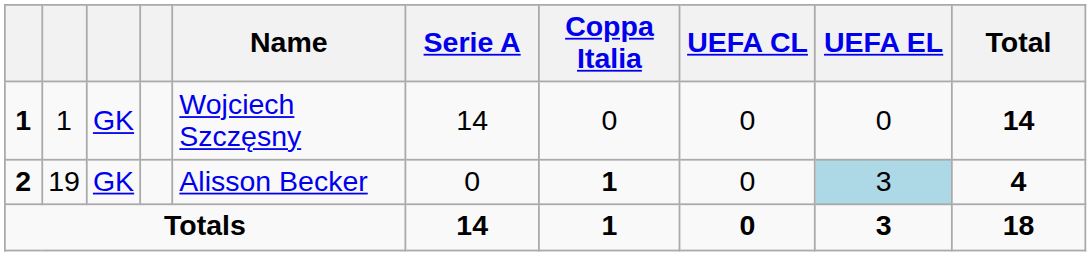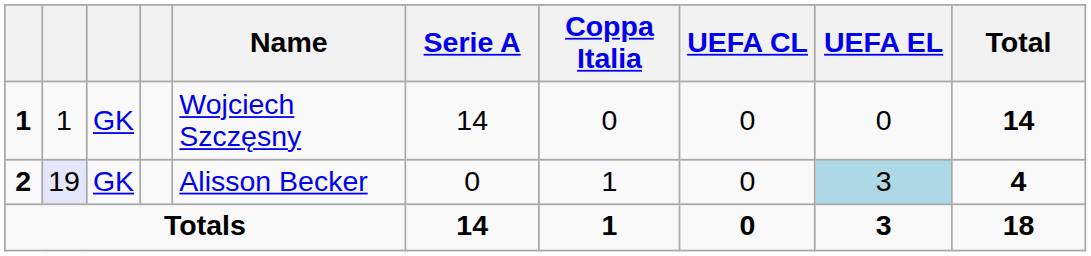(64, 181) no background -> (64, 181) lavender background
(609, 181) bold -> (609, 181) normal
